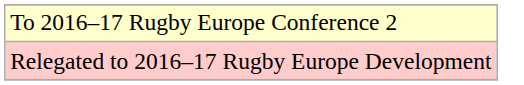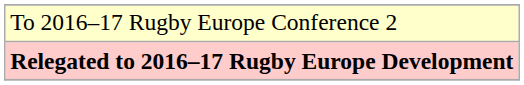(251, 60) normal -> (262, 60) bold
